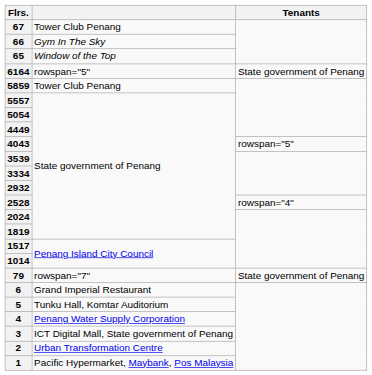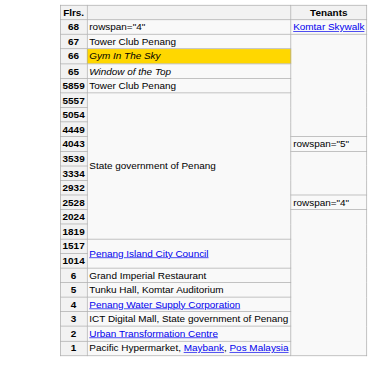+ row: (74, 27)
(70, 42) no background -> (125, 56) gold background
- row: (18, 71)
- row: (18, 275)
